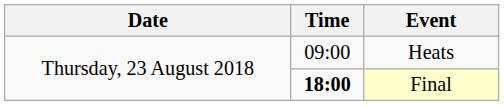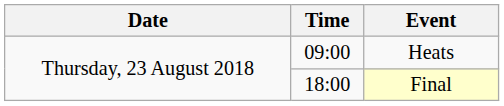(327, 84) bold -> (327, 84) normal
